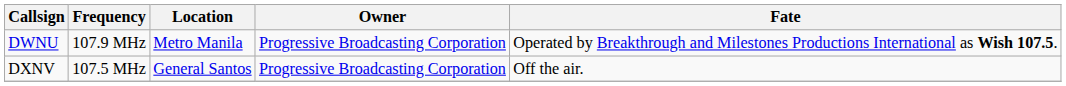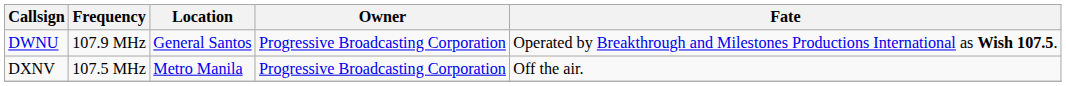(198, 42) Metro Manila -> (202, 42) General Santos
(202, 68) General Santos -> (198, 68) Metro Manila
